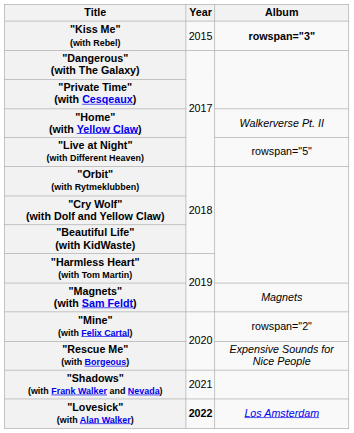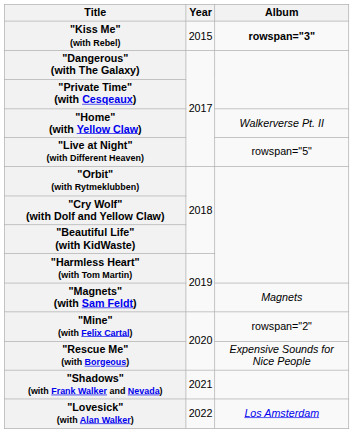(201, 413) bold -> (201, 413) normal
